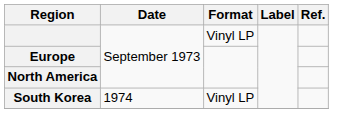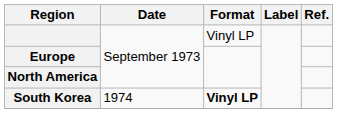(230, 98) normal -> (232, 98) bold
